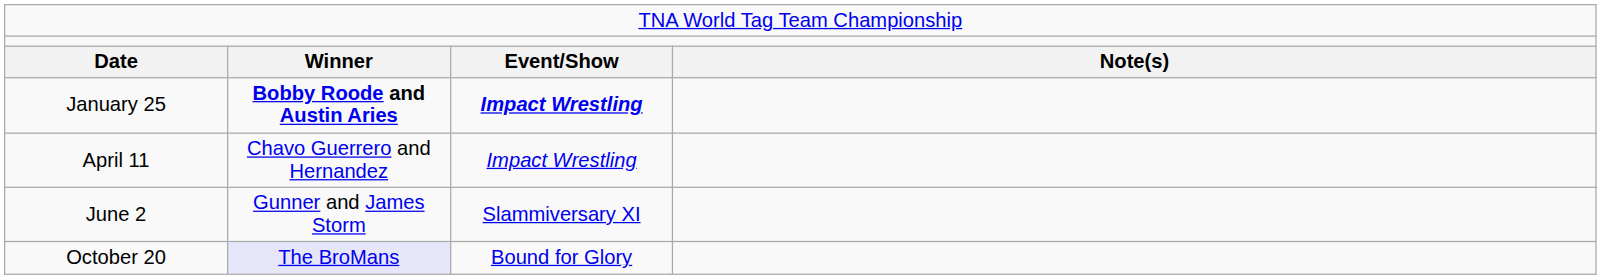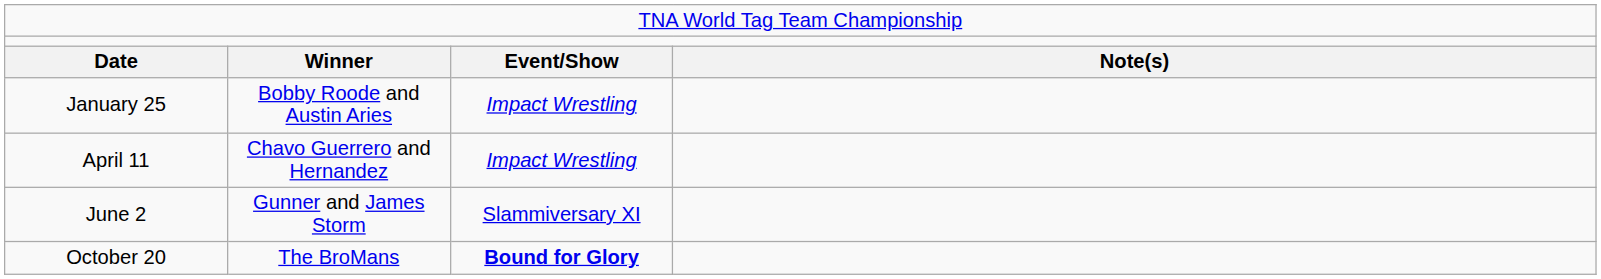(339, 105) bold -> (339, 105) normal
(562, 105) bold -> (562, 105) normal
(339, 257) lavender background -> (339, 257) no background
(562, 257) normal -> (562, 257) bold
